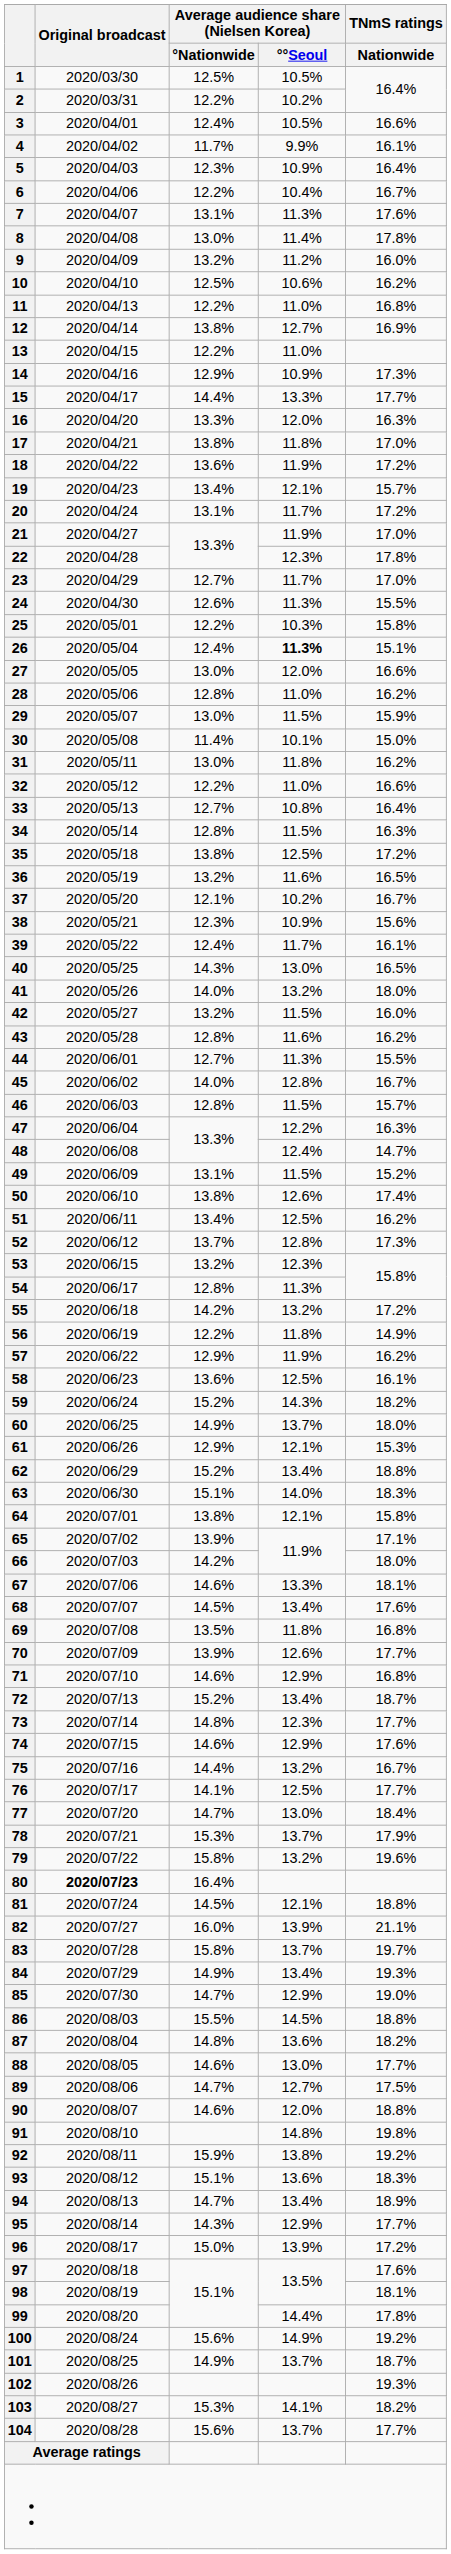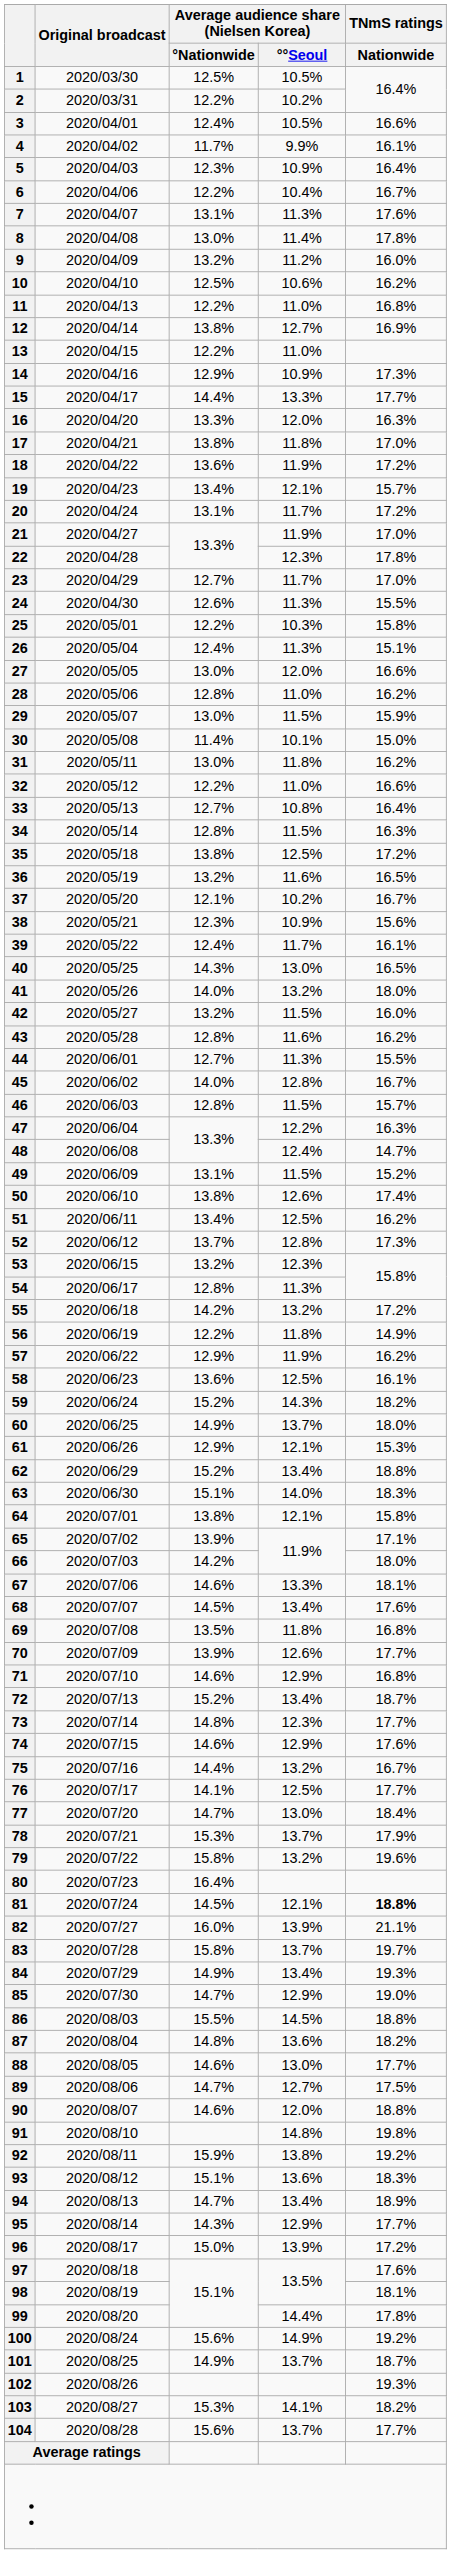(302, 648) bold -> (302, 648) normal
(102, 1881) bold -> (102, 1881) normal
(396, 1904) normal -> (396, 1904) bold
